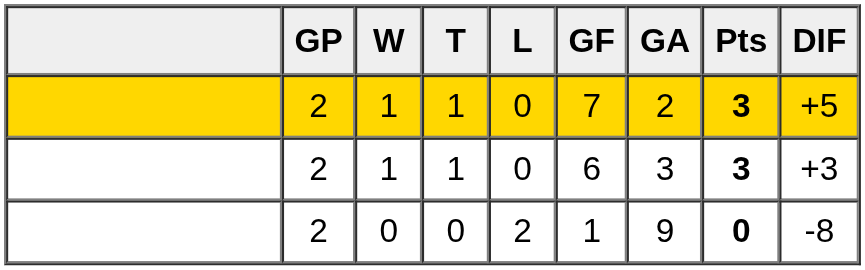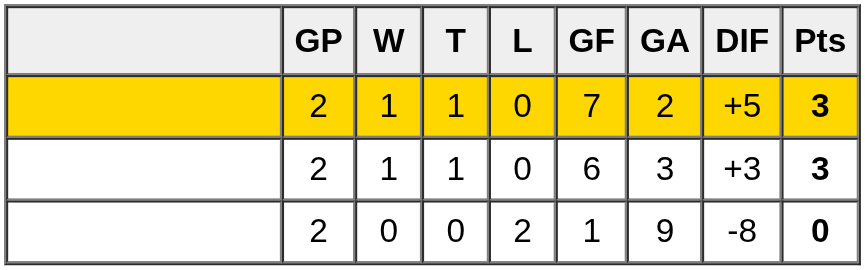columns swapped: (819, 40) <-> (741, 40)
